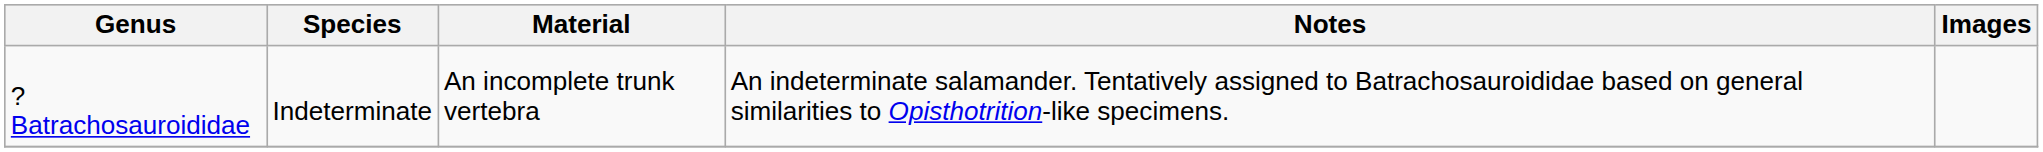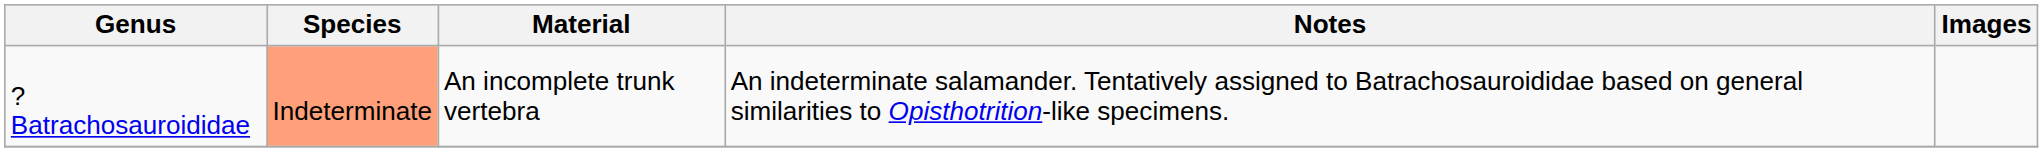(352, 110) no background -> (352, 110) lightsalmon background
